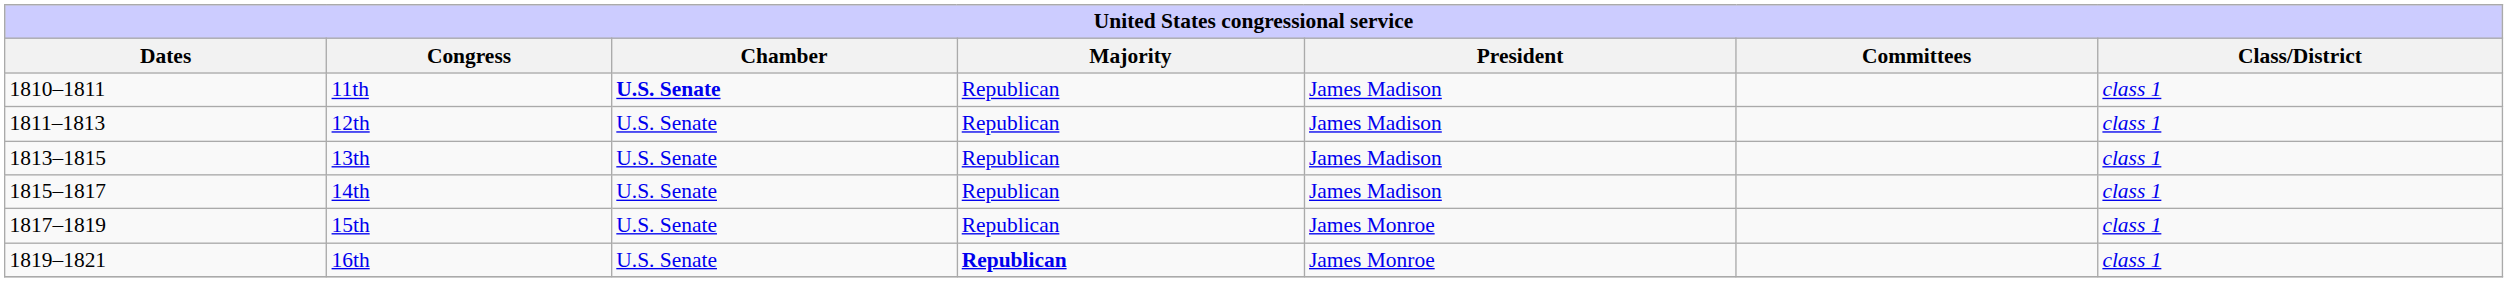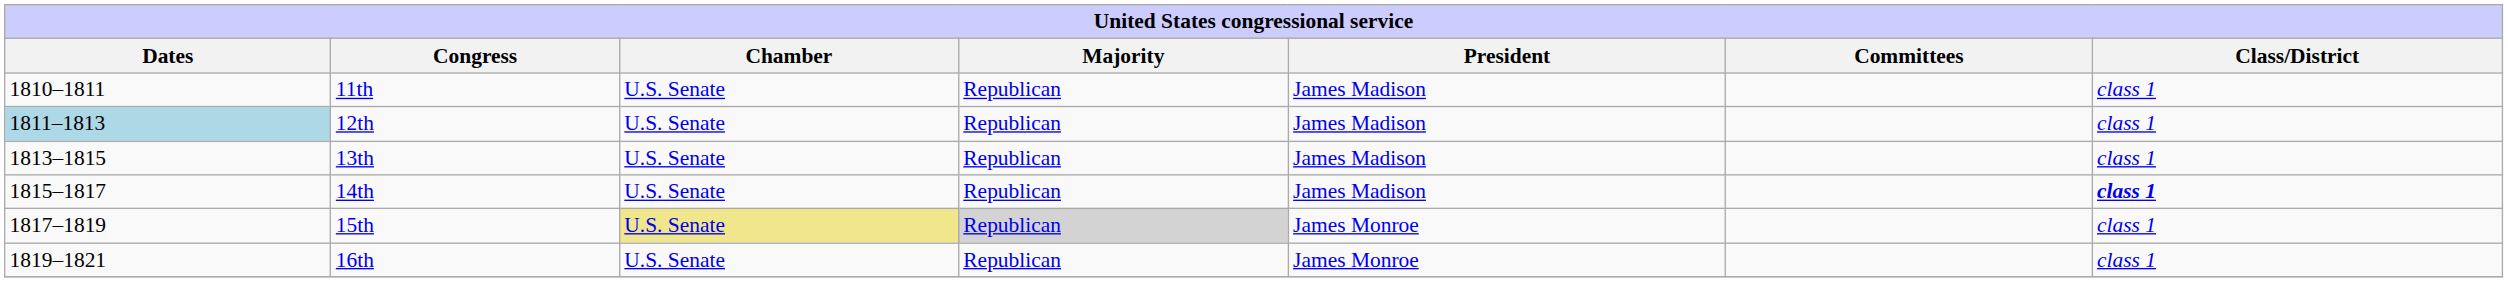(668, 89) bold -> (675, 89) normal
(57, 123) no background -> (57, 123) lightblue background
(2132, 191) normal -> (2126, 191) bold
(667, 225) no background -> (675, 225) khaki background
(1011, 225) no background -> (1012, 225) lightgrey background
(1014, 259) bold -> (1012, 259) normal
